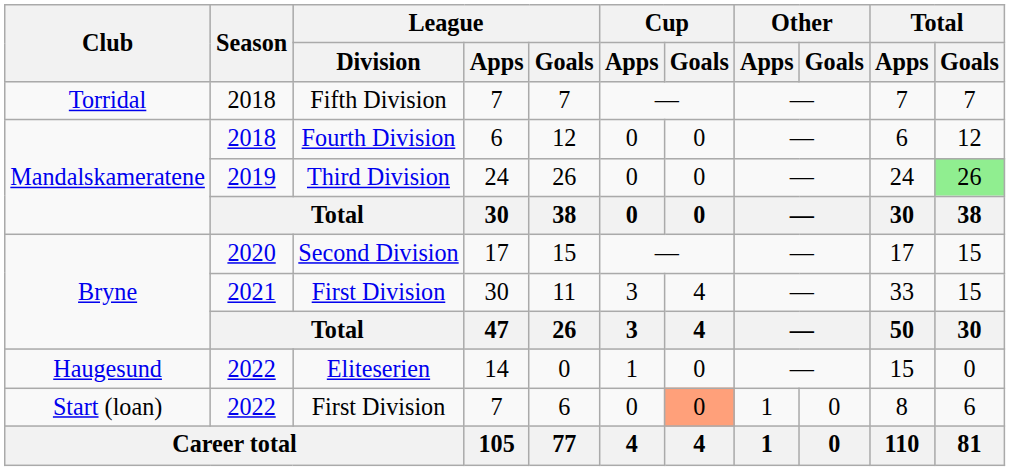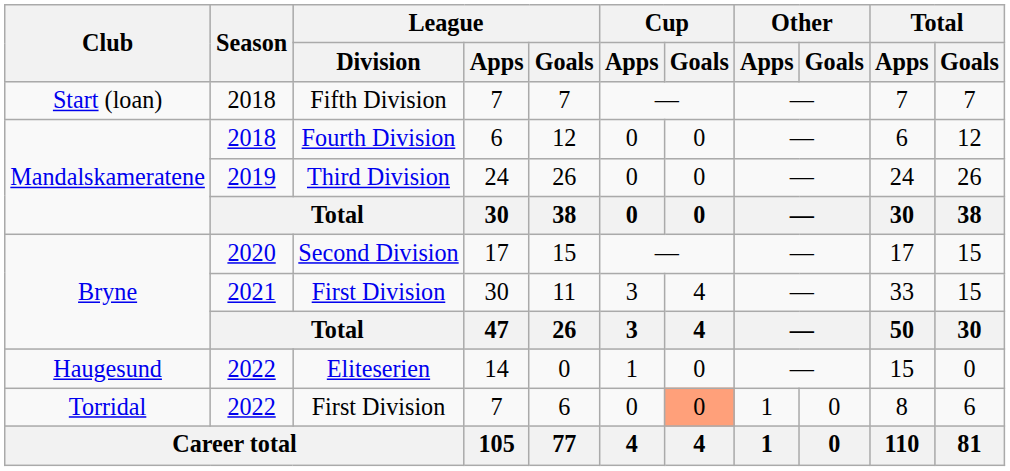(108, 100) Torridal -> (108, 100) Start (loan)
(969, 176) lightgreen background -> (969, 176) no background
(108, 406) Start (loan) -> (108, 406) Torridal
